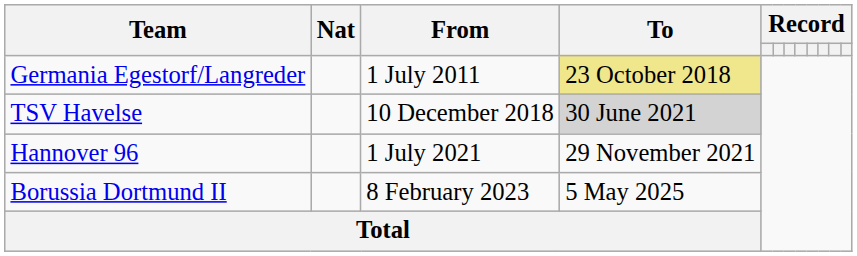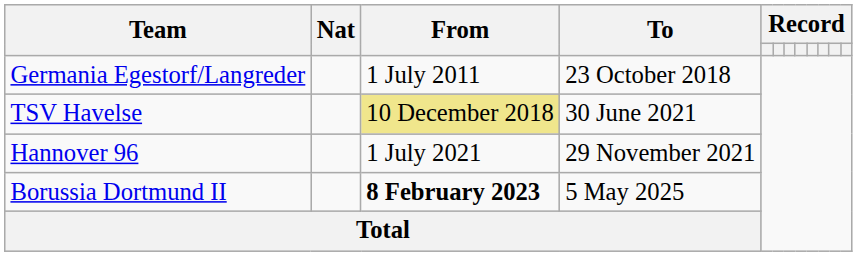(648, 74) khaki background -> (648, 74) no background
(460, 113) no background -> (460, 113) khaki background
(631, 113) lightgrey background -> (631, 113) no background
(448, 191) normal -> (453, 191) bold
